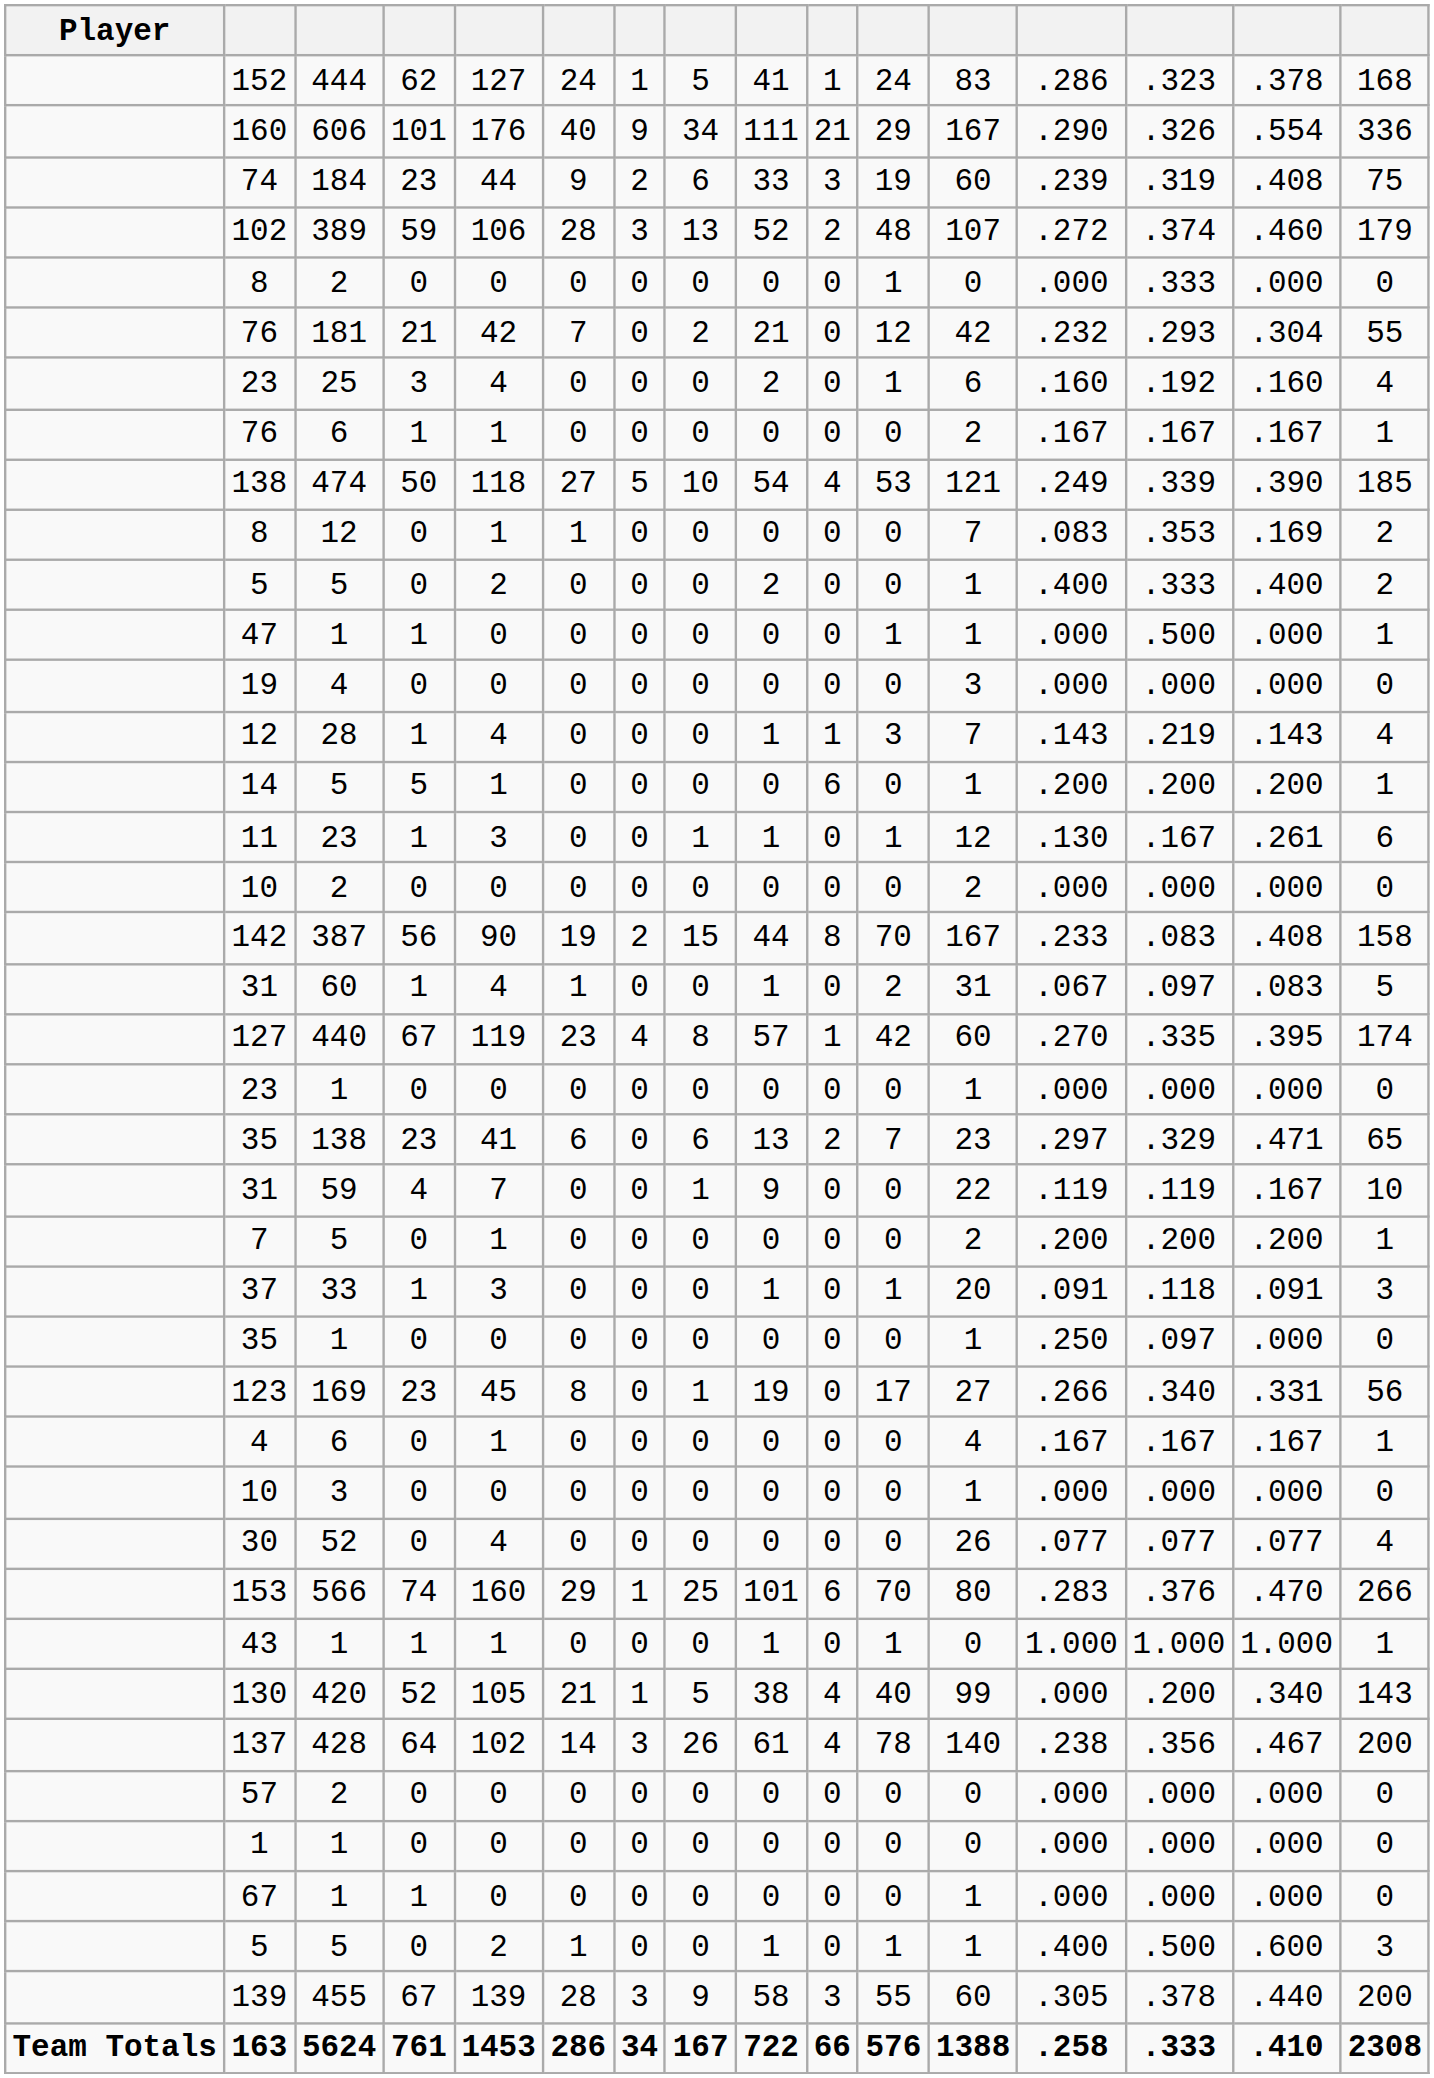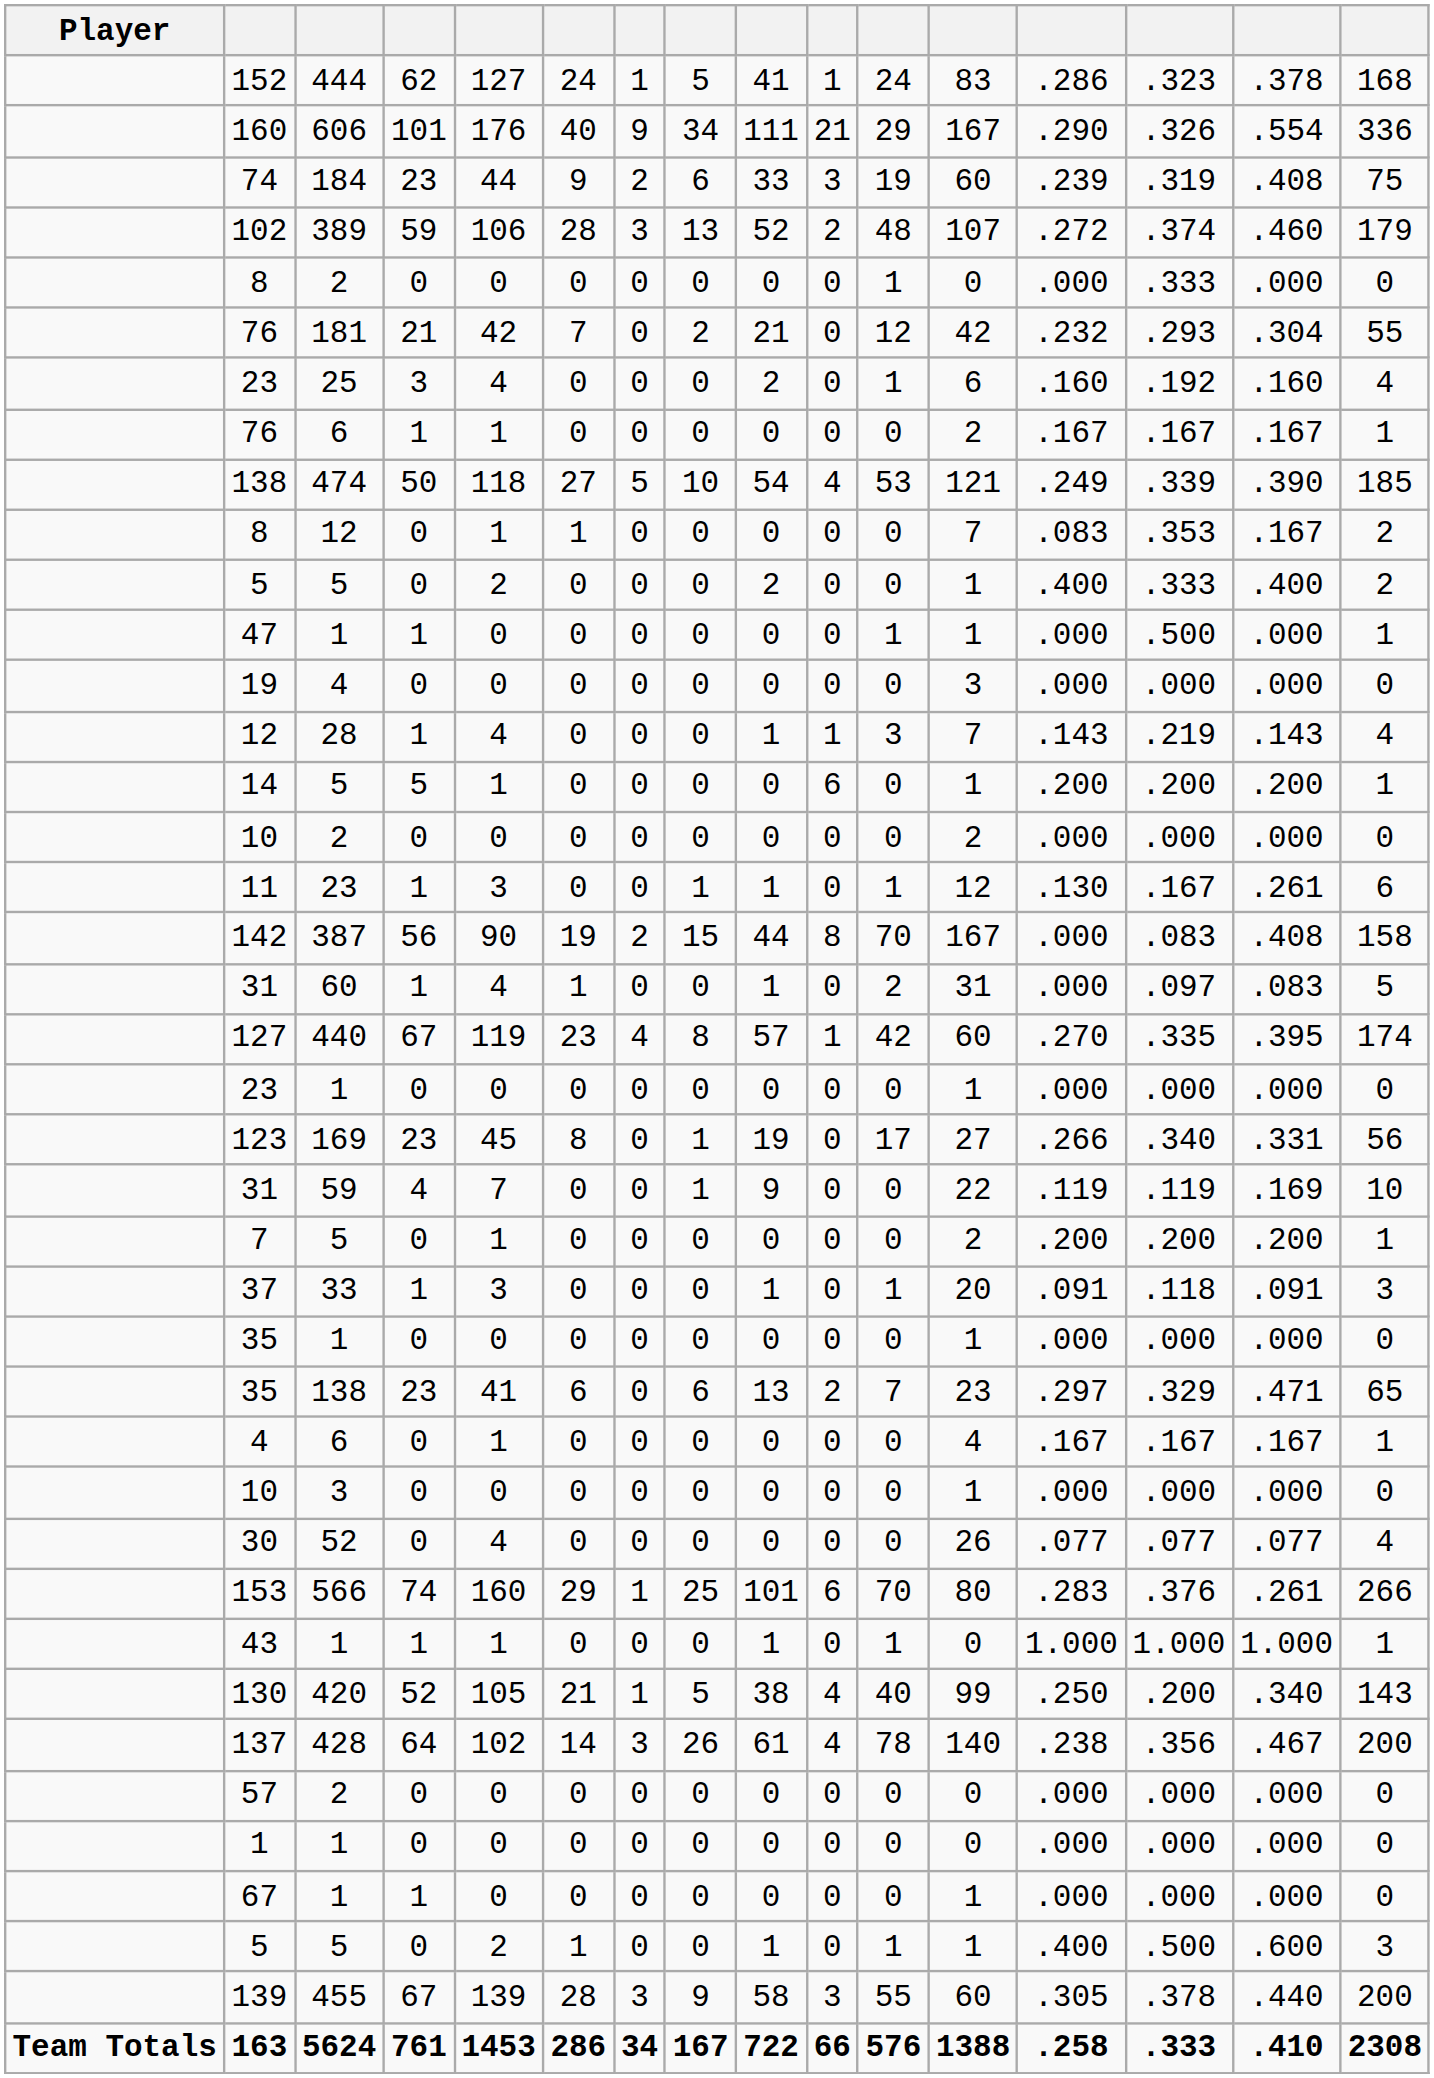(1287, 535) .169 -> (1287, 535) .167
rows swapped: (259, 837) <-> (259, 888)
(1071, 938) .233 -> (1071, 938) .000
(1071, 989) .067 -> (1071, 989) .000
rows swapped: (259, 1392) <-> (259, 1140)
(1287, 1190) .167 -> (1287, 1190) .169
(1071, 1341) .250 -> (1071, 1341) .000
(1179, 1341) .097 -> (1179, 1341) .000
(1287, 1594) .470 -> (1287, 1594) .261
(1071, 1694) .000 -> (1071, 1694) .250
